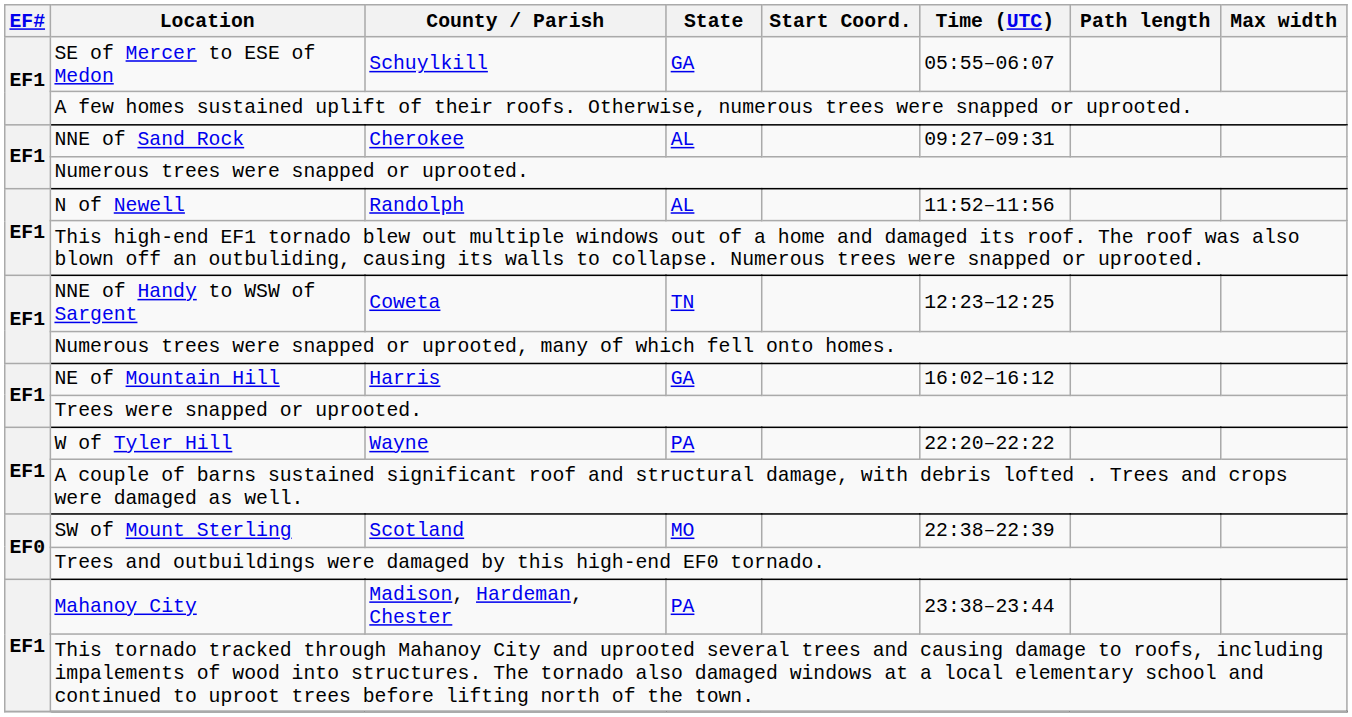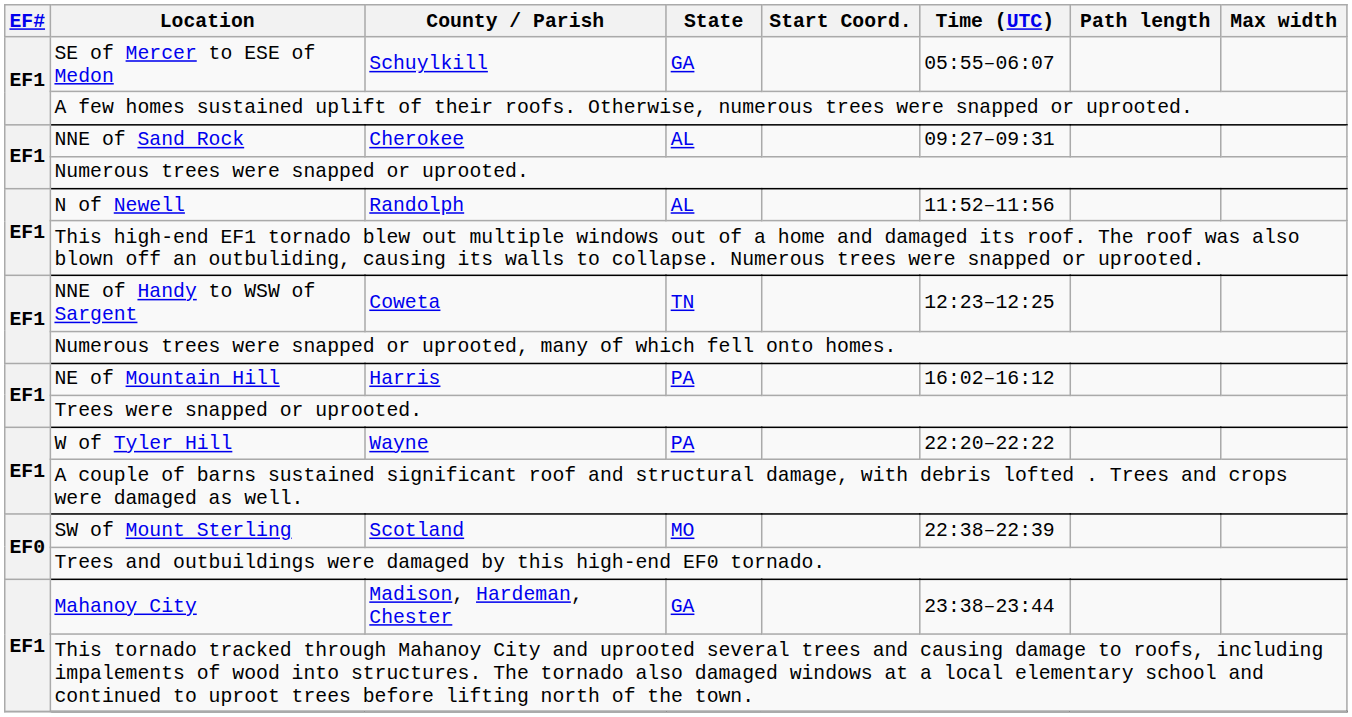(683, 379) GA -> (683, 379) PA
(683, 607) PA -> (683, 607) GA
